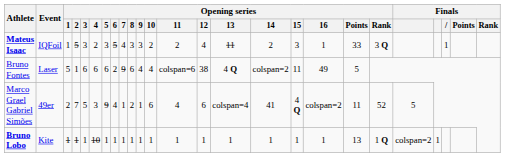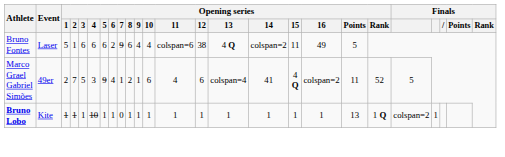- row: (20, 45)
(123, 140) 1 -> (122, 115) 0
